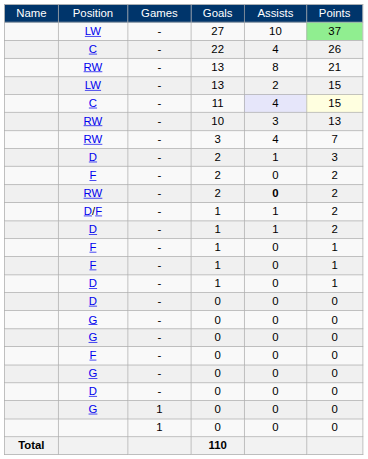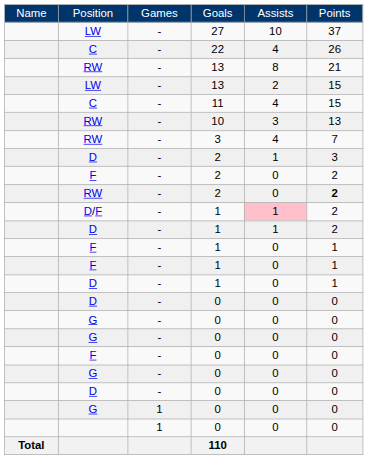(335, 31) lightgreen background -> (335, 31) no background
(275, 103) lavender background -> (275, 103) no background
(335, 103) lightyellow background -> (335, 103) no background
(275, 193) bold -> (275, 193) normal
(335, 193) normal -> (335, 193) bold
(275, 211) no background -> (275, 211) pink background
